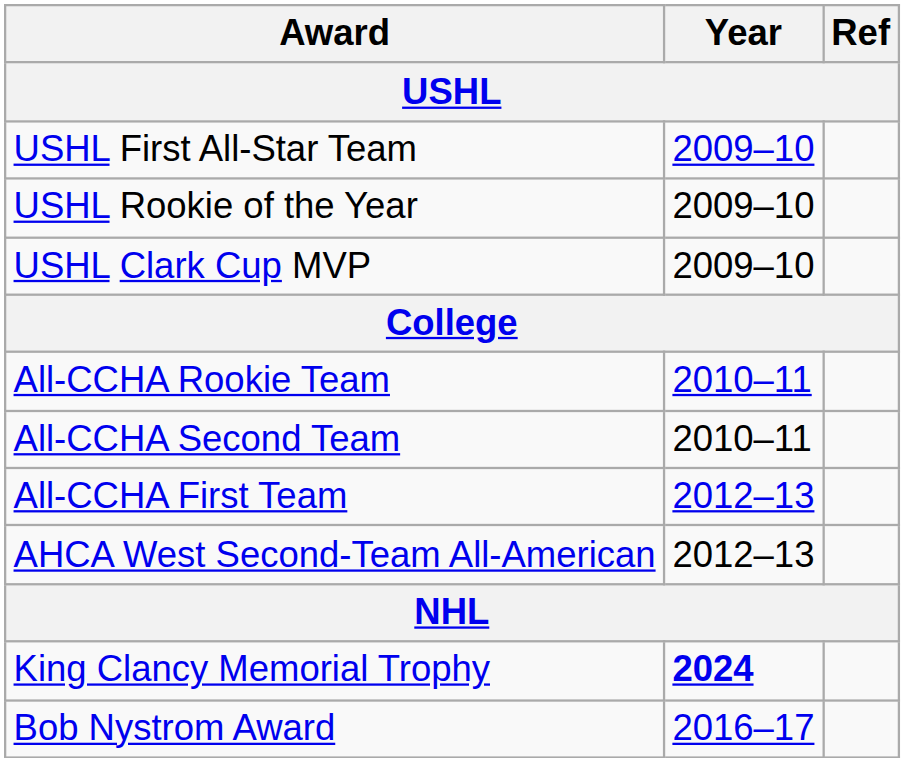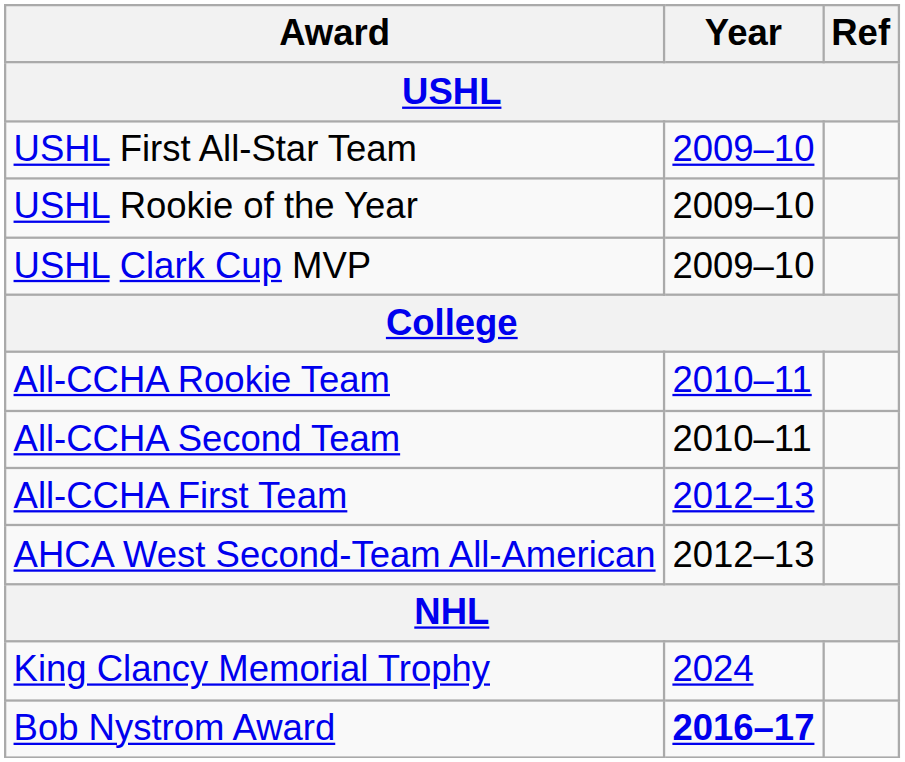(713, 669) bold -> (713, 669) normal
(743, 727) normal -> (743, 727) bold
